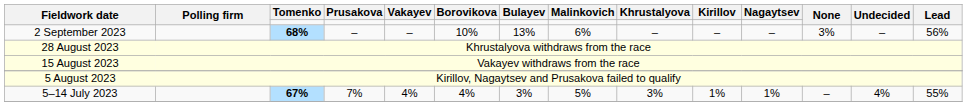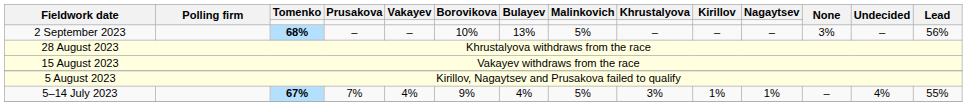(583, 32) 6% -> (583, 32) 5%
(467, 94) 4% -> (467, 94) 9%
(524, 94) 3% -> (524, 94) 4%
